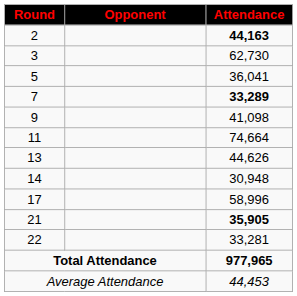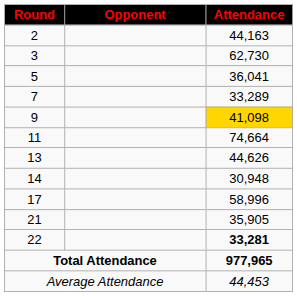(249, 36) bold -> (249, 36) normal
(249, 97) bold -> (249, 97) normal
(249, 117) no background -> (249, 117) gold background
(249, 220) bold -> (249, 220) normal
(249, 240) normal -> (249, 240) bold
